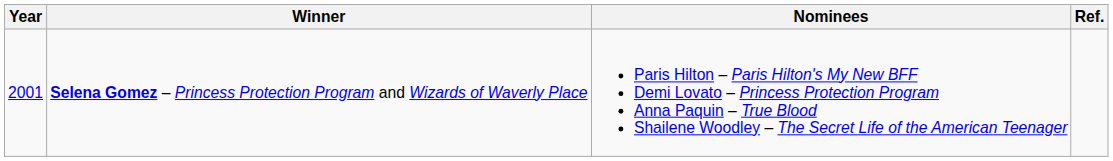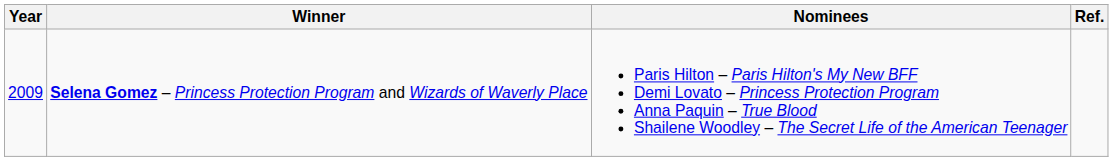(26, 92) 2001 -> (26, 92) 2009
